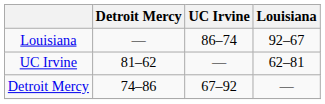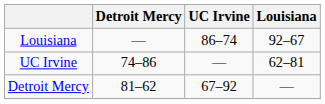(139, 63) 81–62 -> (139, 63) 74–86
(139, 87) 74–86 -> (139, 87) 81–62
